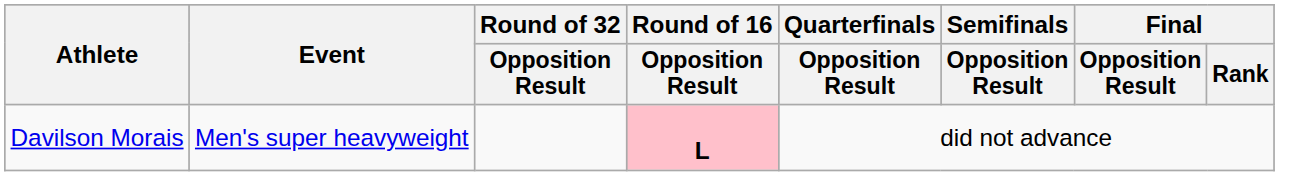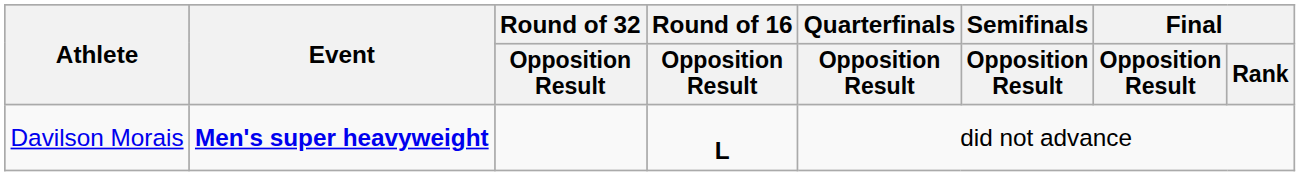(332, 138) normal -> (342, 138) bold
(702, 152) pink background -> (722, 152) no background
